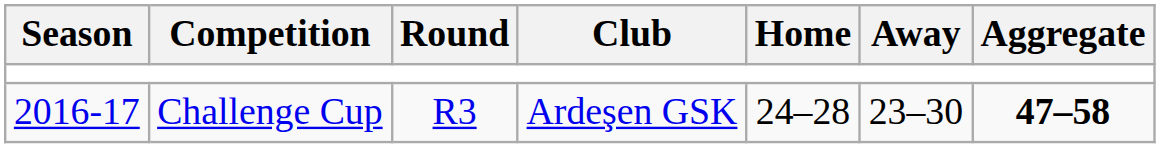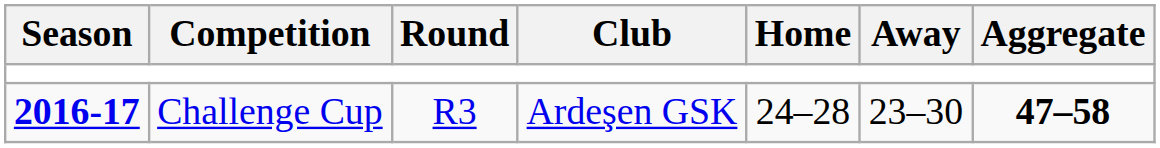(77, 111) normal -> (77, 111) bold
